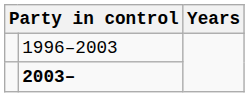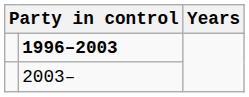(70, 48) normal -> (70, 48) bold
(49, 77) bold -> (49, 77) normal
